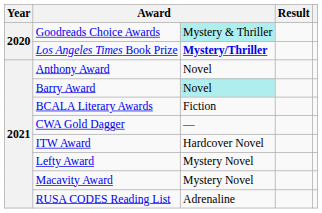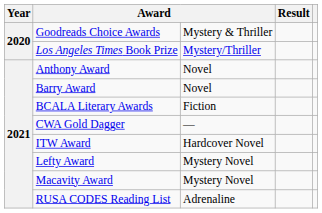(228, 32) paleturquoise background -> (228, 32) no background
(225, 50) bold -> (222, 50) normal
(197, 87) paleturquoise background -> (197, 87) no background
